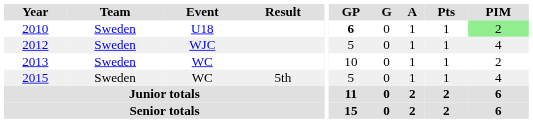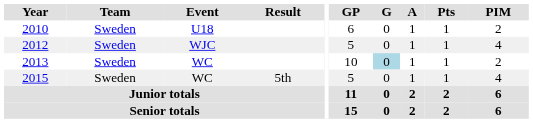(351, 28) bold -> (351, 28) normal
(498, 28) lightgreen background -> (498, 28) no background
(386, 61) no background -> (386, 61) lightblue background
